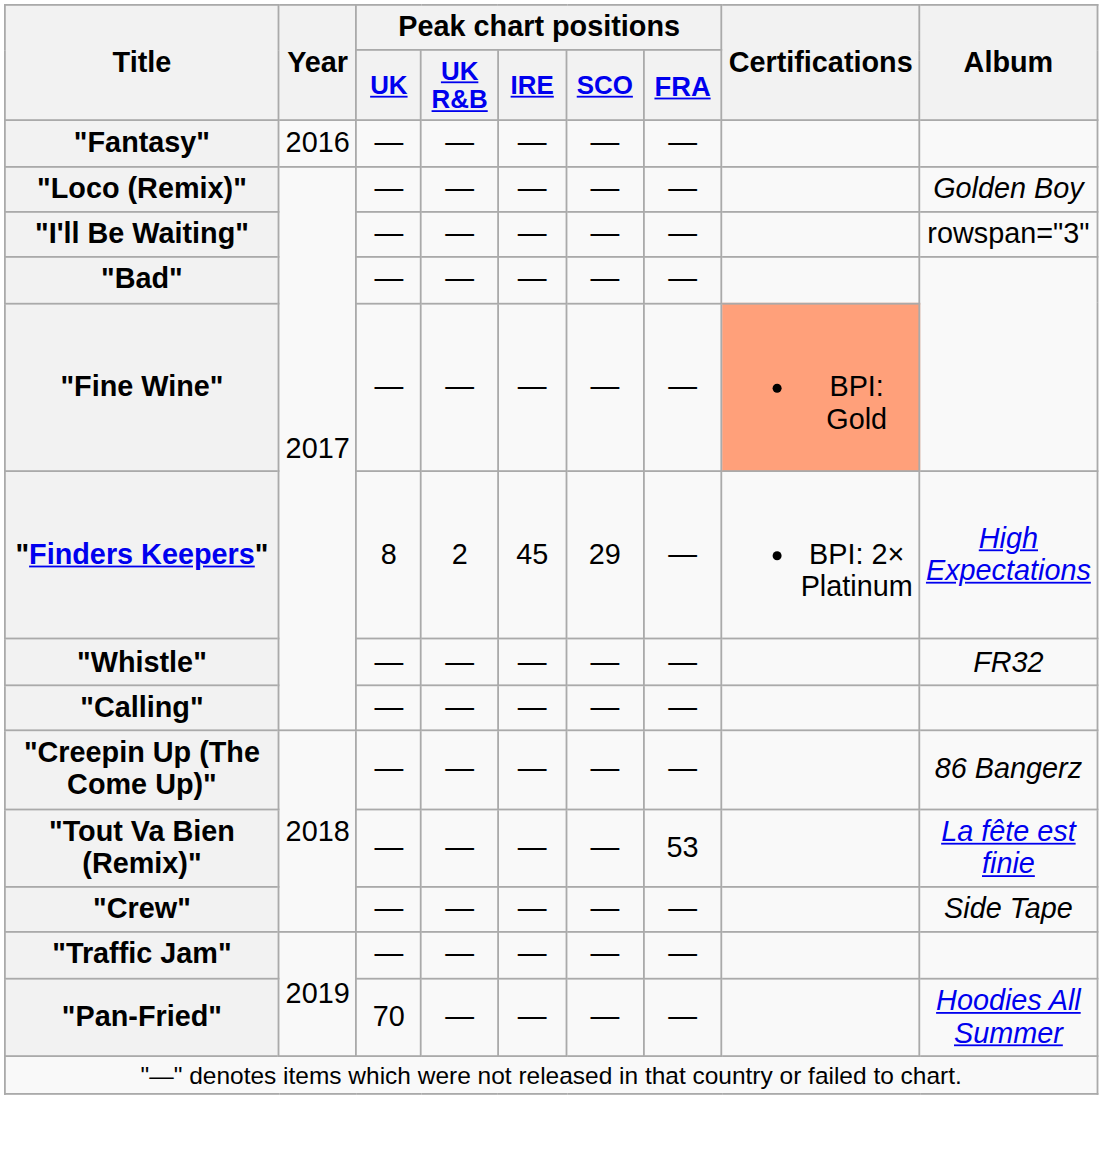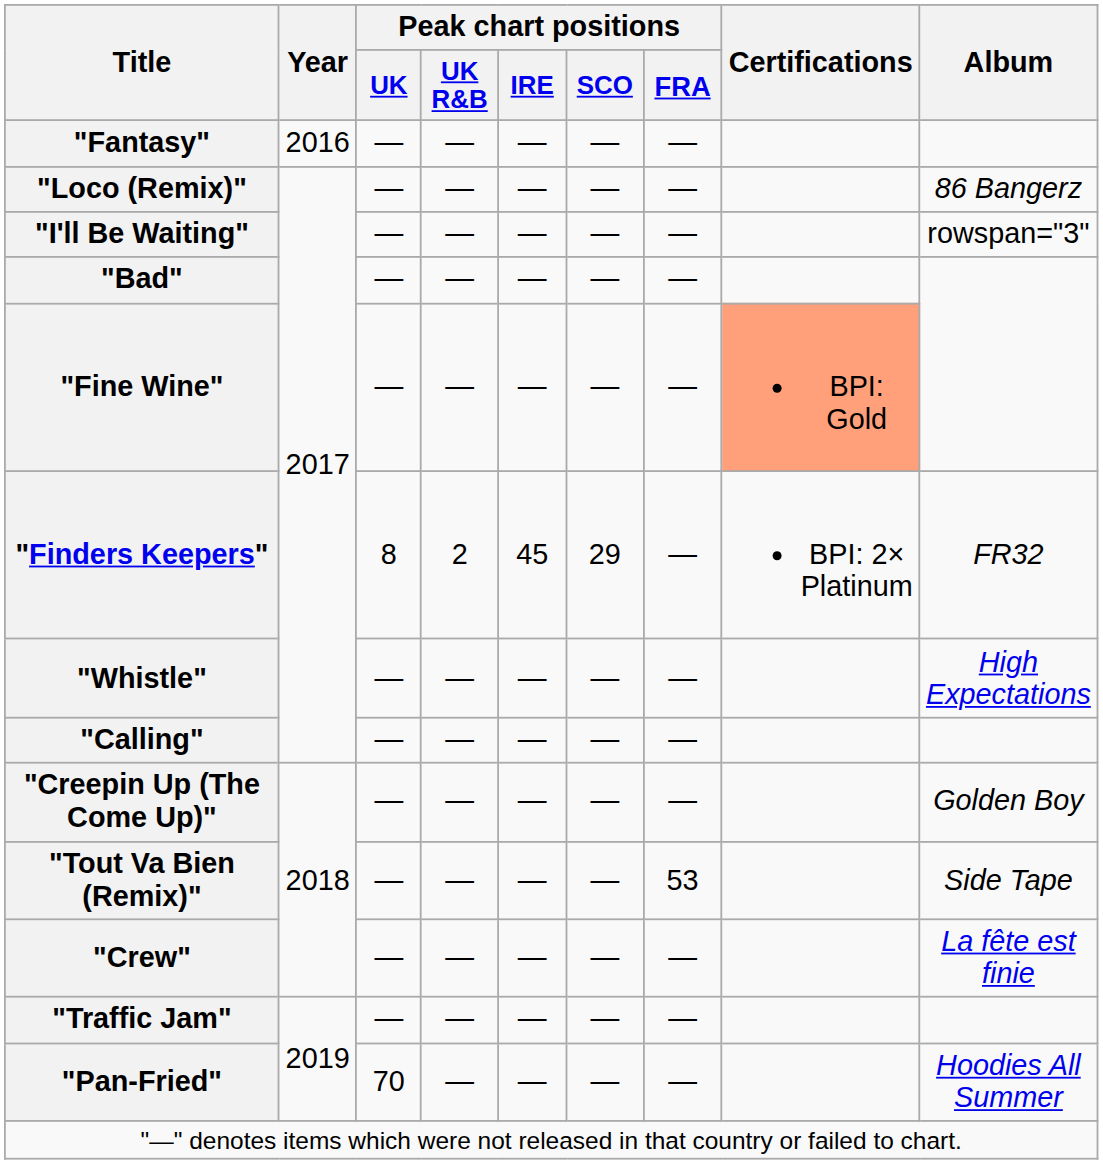(1008, 188) Golden Boy -> (1008, 188) 86 Bangerz
(1008, 554) High Expectations -> (1008, 554) FR32
(1008, 661) FR32 -> (1008, 677) High Expectations
(1008, 769) 86 Bangerz -> (1008, 801) Golden Boy
(1008, 847) La fête est finie -> (1008, 879) Side Tape
(1008, 909) Side Tape -> (1008, 957) La fête est finie
